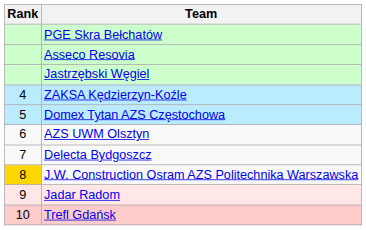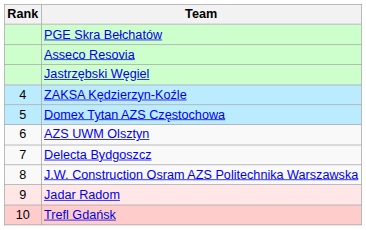(23, 174) gold background -> (23, 174) no background
